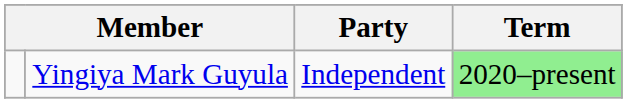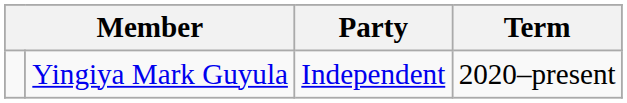(537, 73) lightgreen background -> (537, 73) no background
